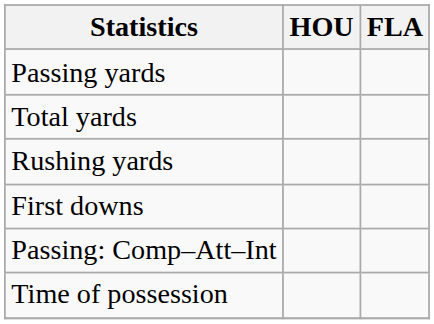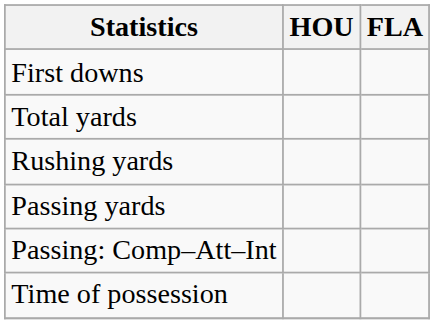rows swapped: (77, 205) <-> (88, 71)
